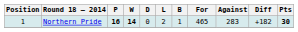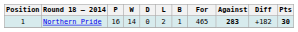(116, 22) bold -> (116, 22) normal
(132, 22) bold -> (132, 22) normal
(233, 22) normal -> (233, 22) bold
